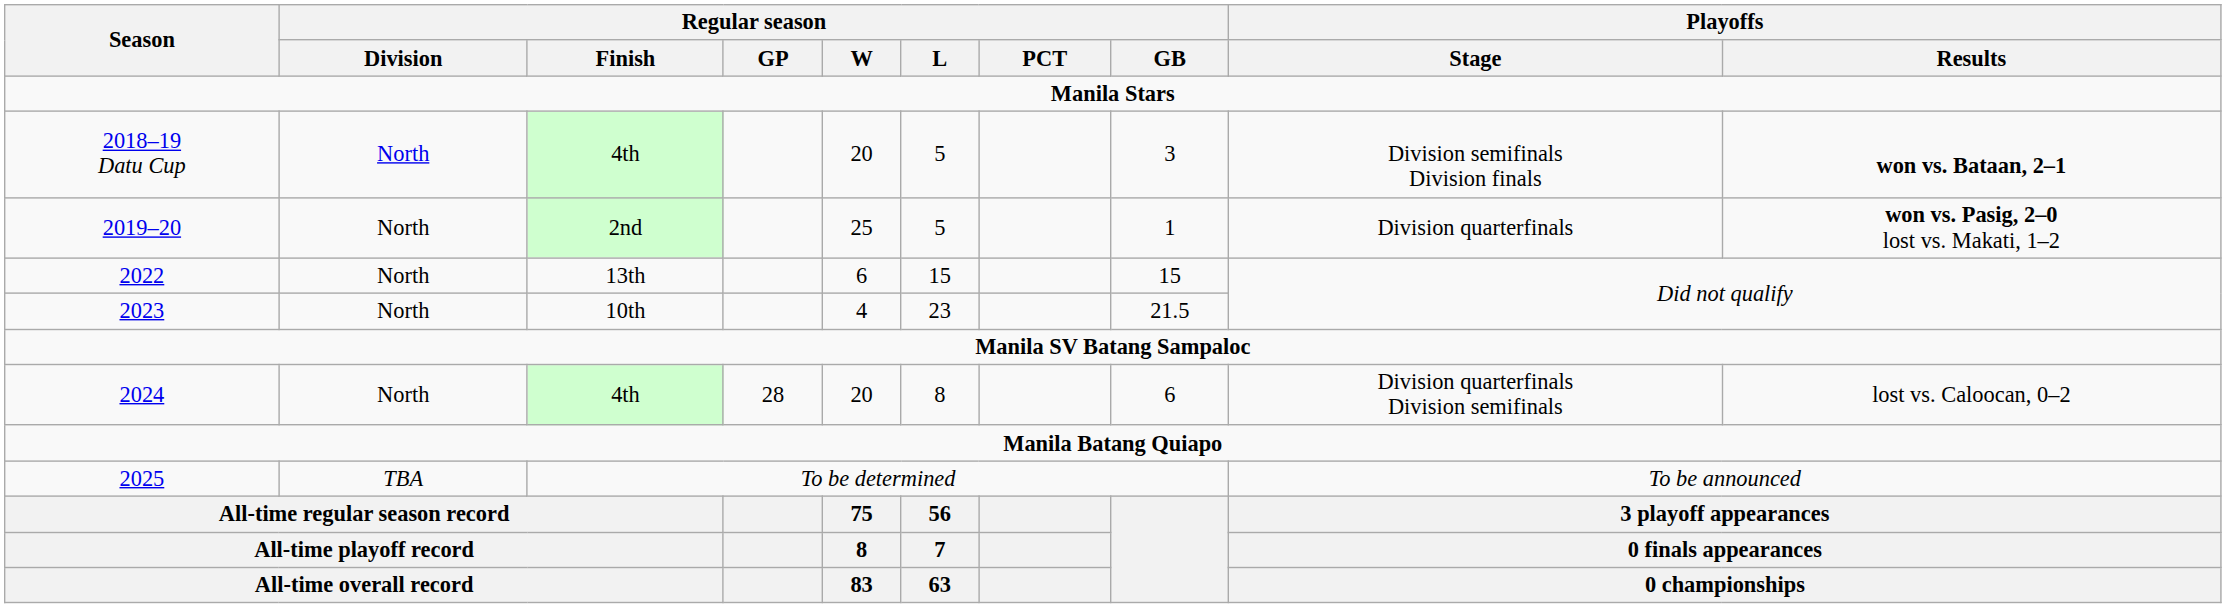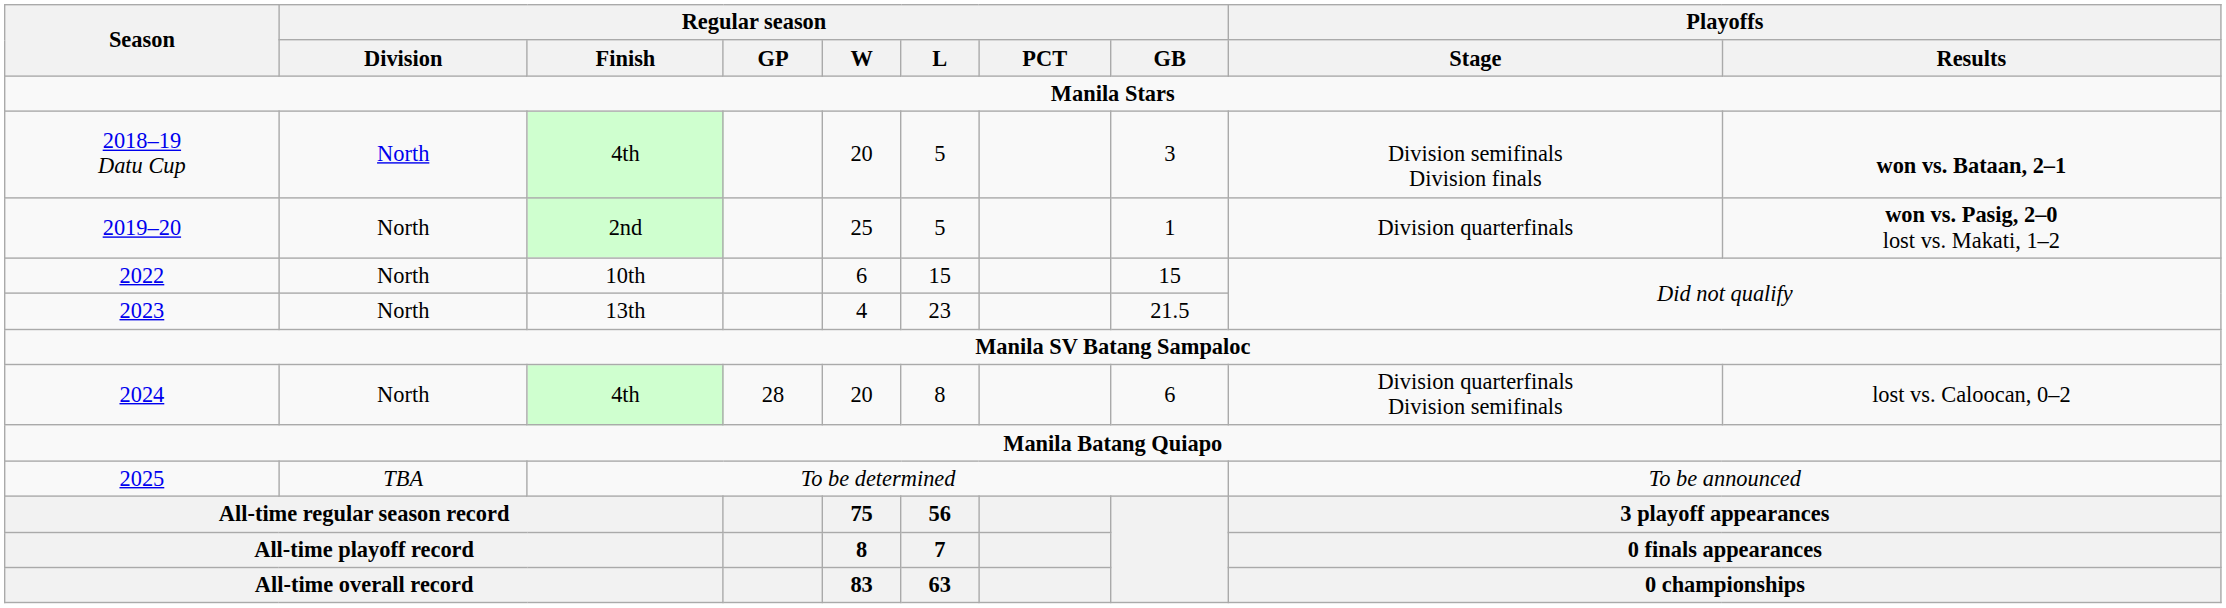(625, 275) 13th -> (625, 275) 10th
(625, 311) 10th -> (625, 311) 13th
